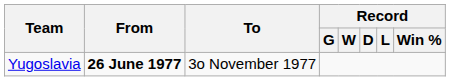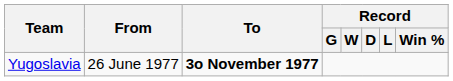(134, 64) bold -> (133, 64) normal
(252, 64) normal -> (252, 64) bold
